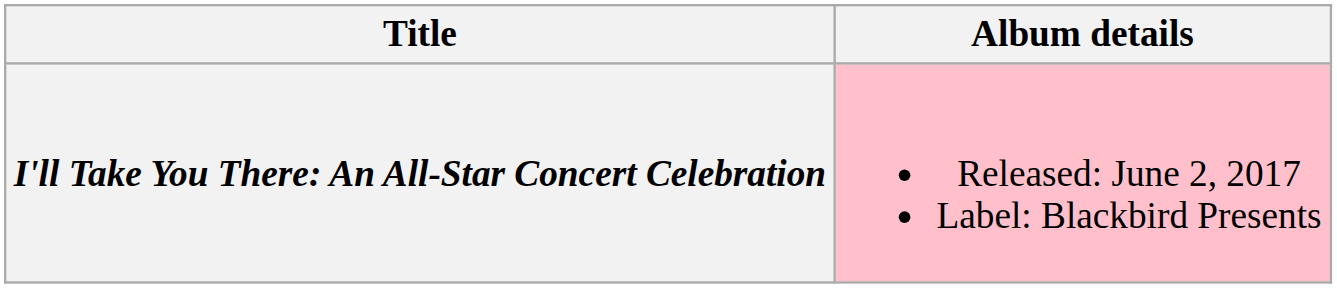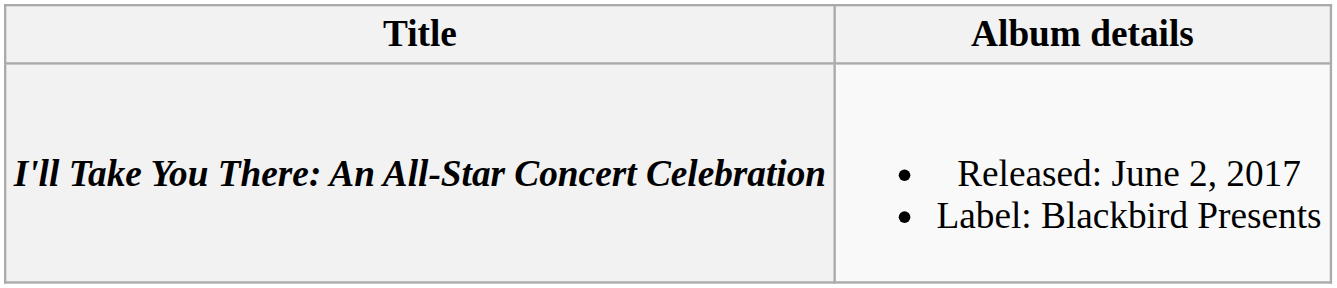(1082, 194) pink background -> (1082, 194) no background
